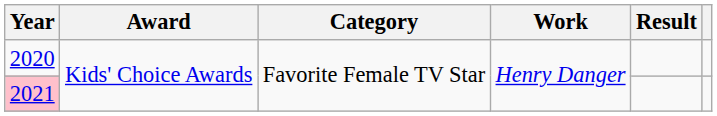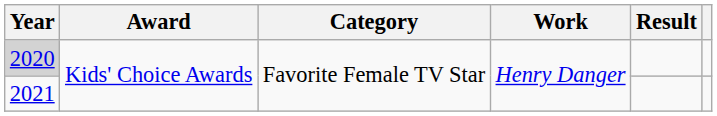(32, 57) no background -> (32, 57) lightgrey background
(32, 93) pink background -> (32, 93) no background
